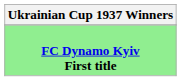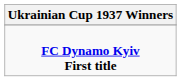(90, 57) lightgreen background -> (90, 57) no background
